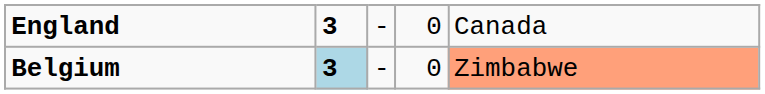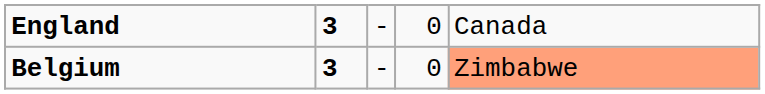(330, 68) lightblue background -> (330, 68) no background
